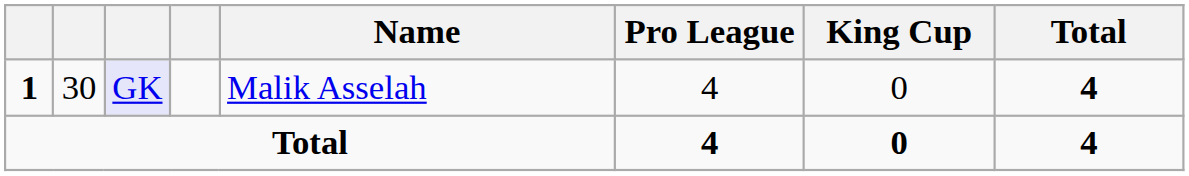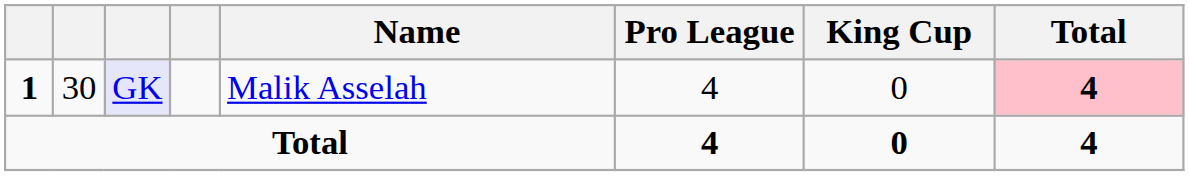(1089, 87) no background -> (1089, 87) pink background
